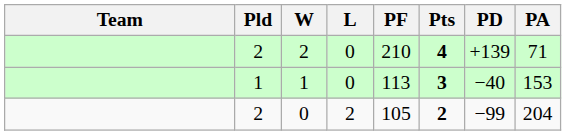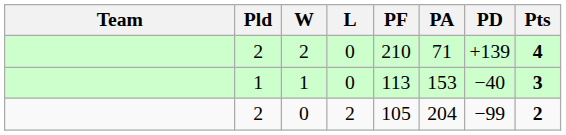columns swapped: (538, 20) <-> (442, 20)
